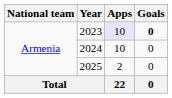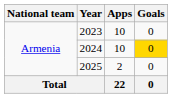(120, 31) lavender background -> (120, 31) no background
(151, 31) bold -> (151, 31) normal
(151, 48) no background -> (151, 48) gold background
